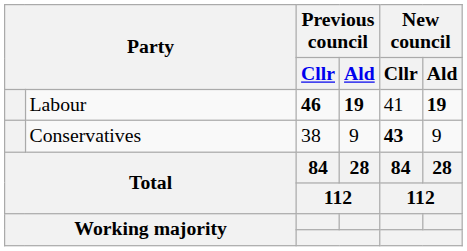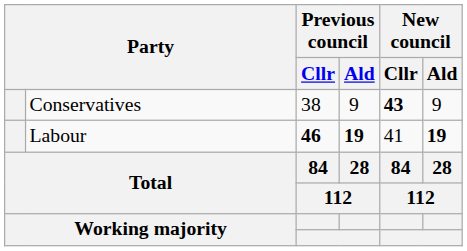rows swapped: (58, 104) <-> (85, 135)
